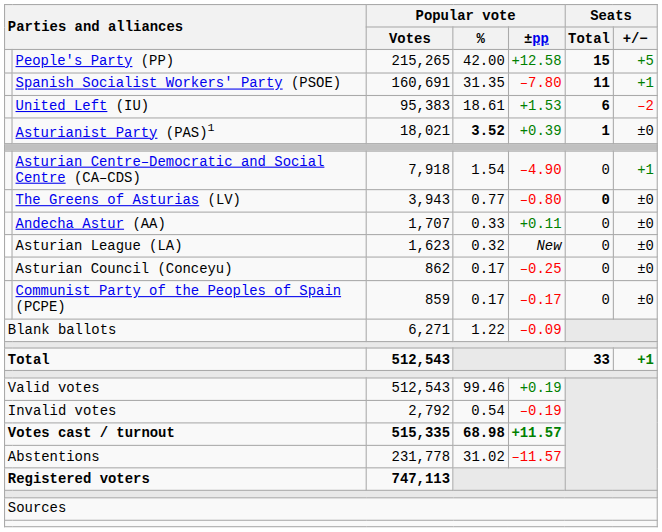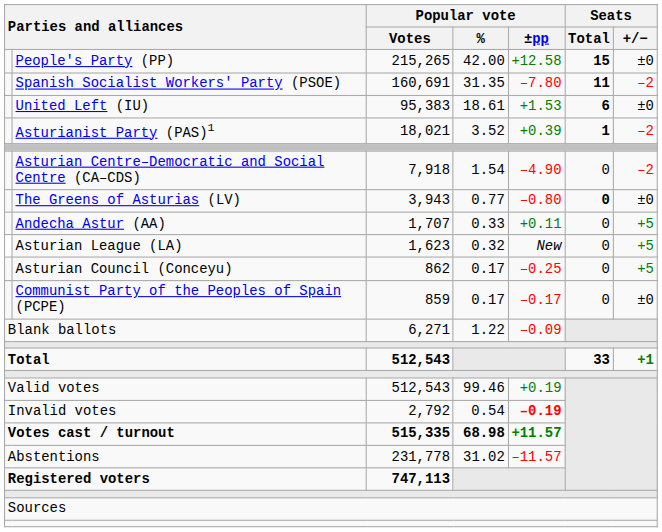(646, 61) +5 -> (646, 61) ±0
(646, 84) +1 -> (646, 84) –2
(646, 107) –2 -> (646, 107) ±0
(488, 131) bold -> (488, 131) normal
(646, 131) ±0 -> (646, 131) –2
(646, 170) +1 -> (646, 170) –2
(646, 223) ±0 -> (646, 223) +5
(646, 246) ±0 -> (646, 246) +5
(646, 269) ±0 -> (646, 269) +5
(541, 411) normal -> (541, 411) bold
